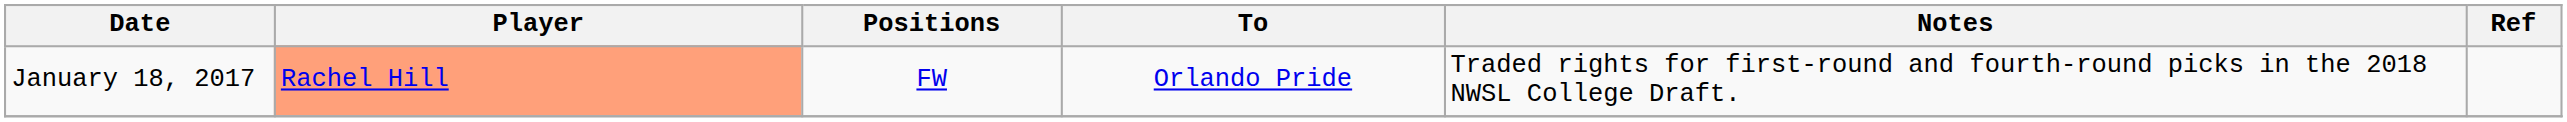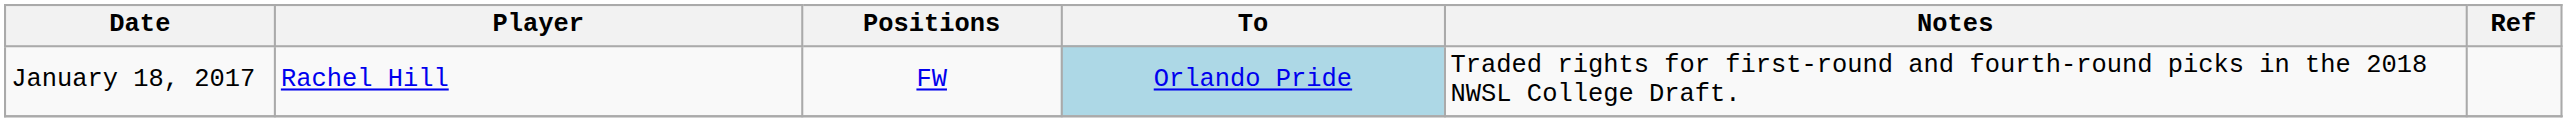(365, 81) lightsalmon background -> (365, 81) no background
(1253, 81) no background -> (1253, 81) lightblue background
